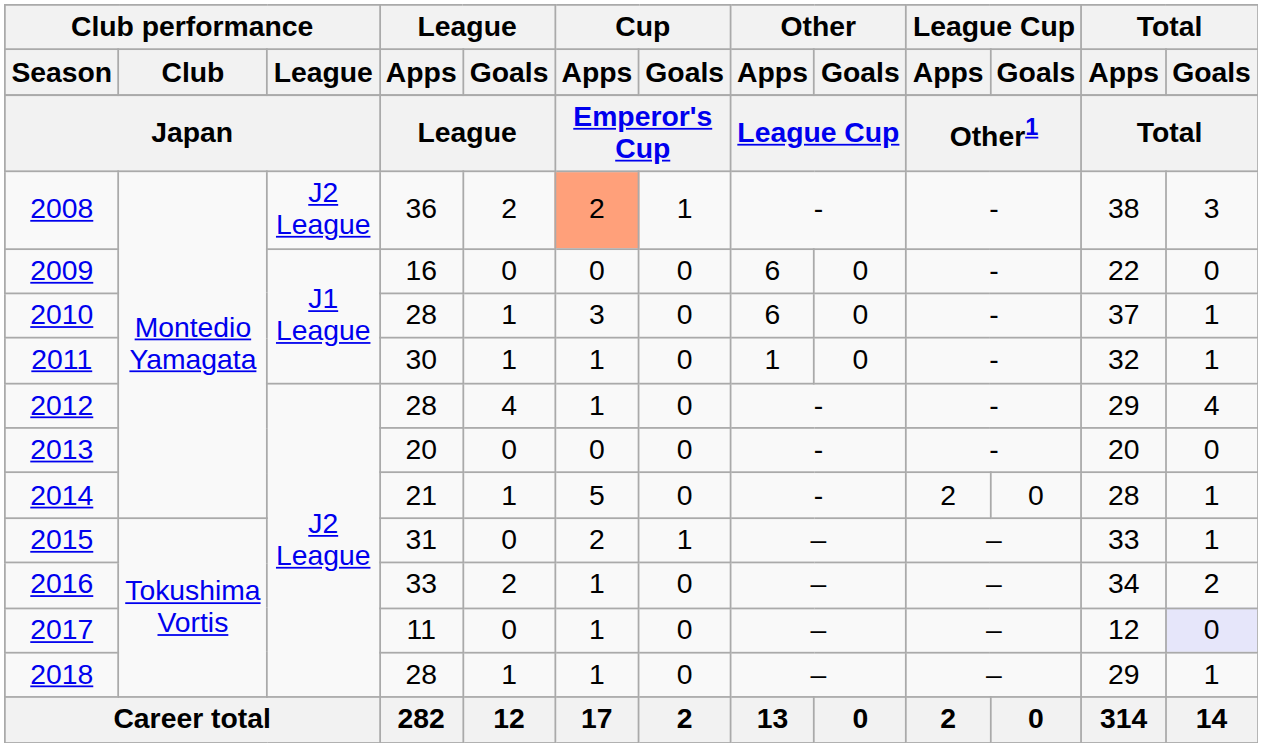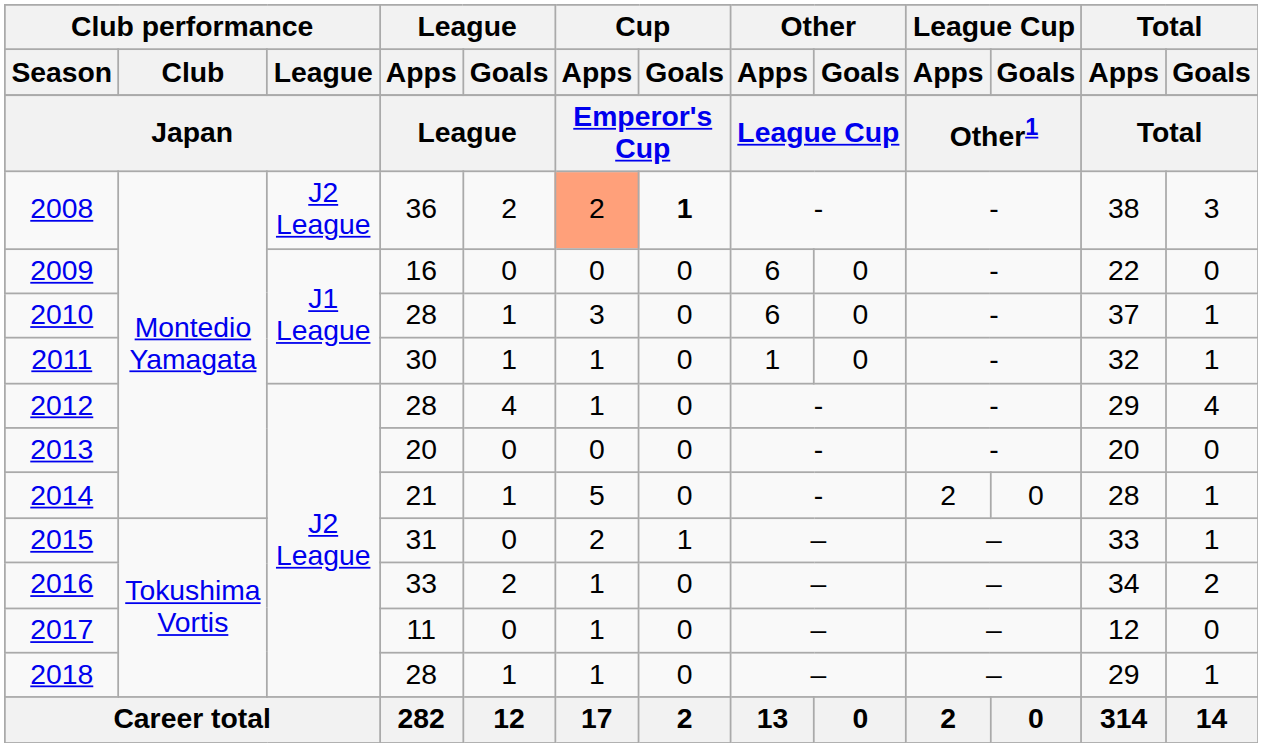(685, 209) normal -> (685, 209) bold
(1212, 629) lavender background -> (1212, 629) no background
